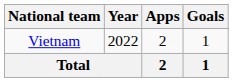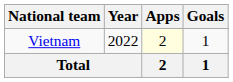(163, 41) no background -> (163, 41) lightyellow background
